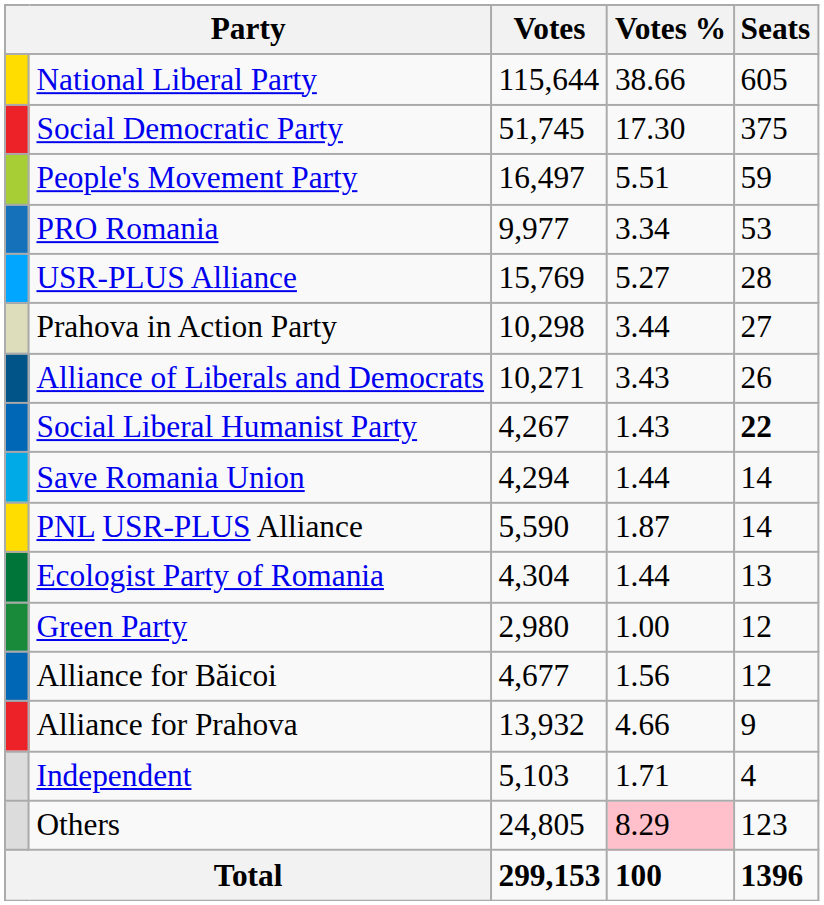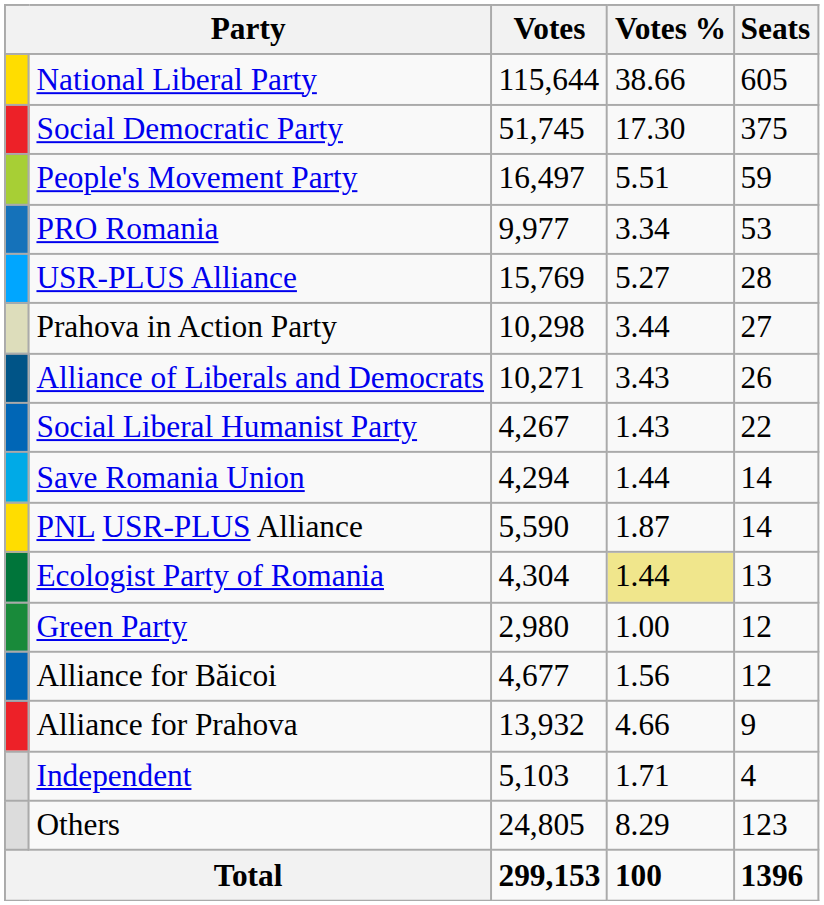(756, 427) bold -> (756, 427) normal
(642, 576) no background -> (642, 576) khaki background
(642, 825) pink background -> (642, 825) no background
